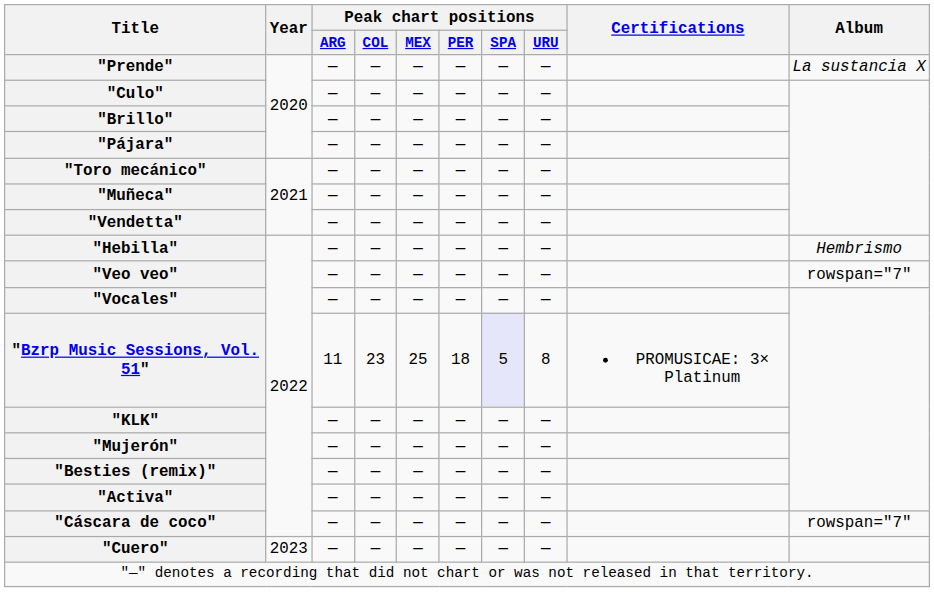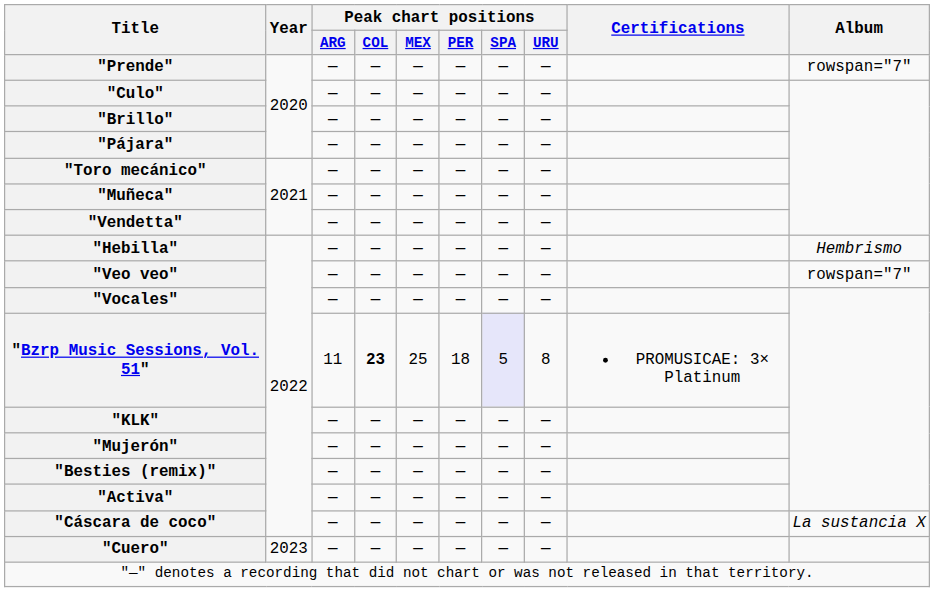(859, 67) La sustancia X -> (859, 67) rowspan="7"
(375, 360) normal -> (375, 360) bold
(859, 523) rowspan="7" -> (859, 523) La sustancia X
